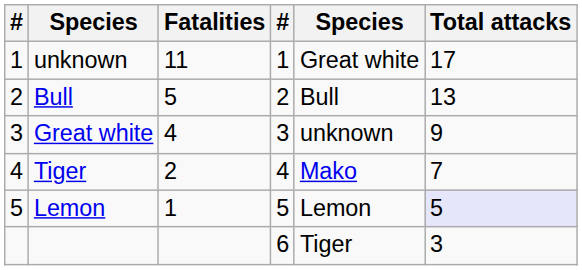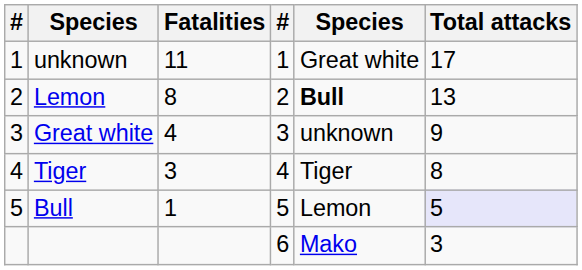(53, 97) Bull -> (70, 97) Lemon
(171, 97) 5 -> (171, 97) 8
(319, 97) normal -> (322, 97) bold
(171, 171) 2 -> (171, 171) 3
(328, 171) Mako -> (326, 171) Tiger
(437, 171) 7 -> (437, 171) 8
(70, 208) Lemon -> (53, 208) Bull
(326, 245) Tiger -> (328, 245) Mako
